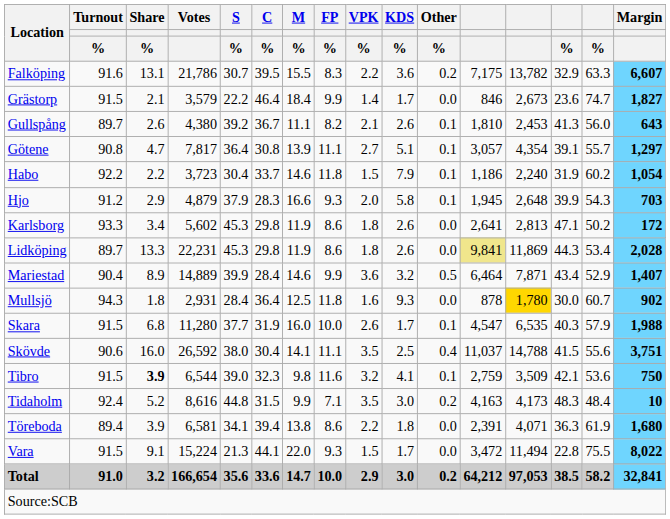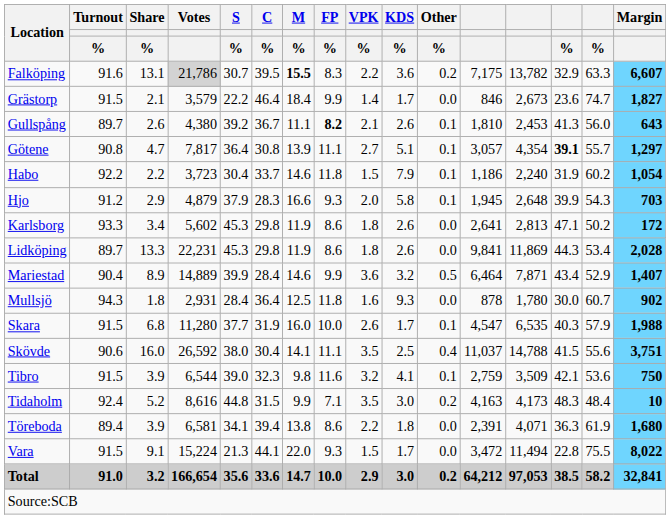(198, 74) no background -> (198, 74) lightgrey background
(298, 74) normal -> (298, 74) bold
(333, 124) normal -> (333, 124) bold
(567, 149) normal -> (567, 149) bold
(486, 250) khaki background -> (486, 250) no background
(532, 300) gold background -> (532, 300) no background
(156, 376) bold -> (156, 376) normal
